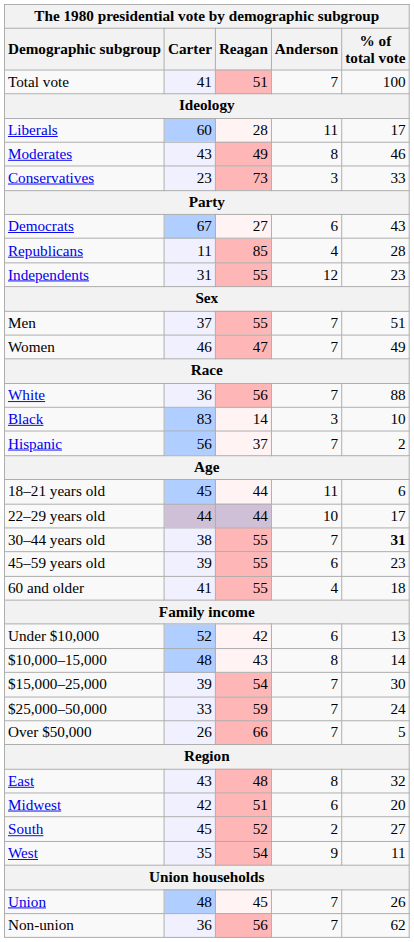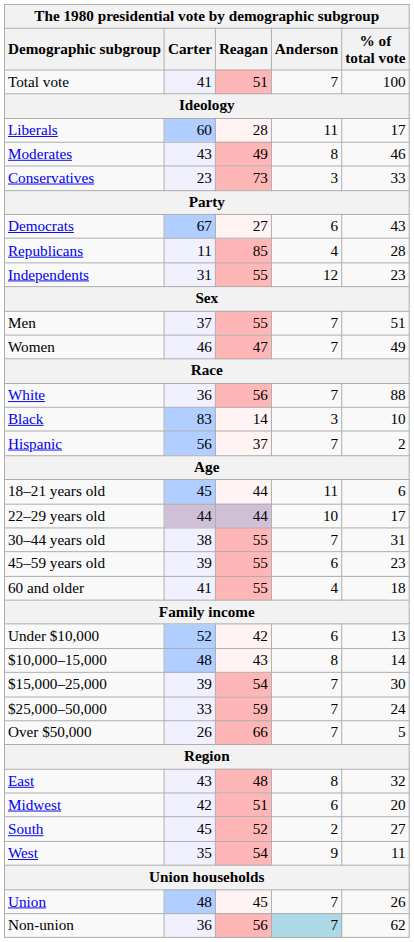(398, 539) bold -> (398, 539) normal
(334, 925) no background -> (334, 925) lightblue background
